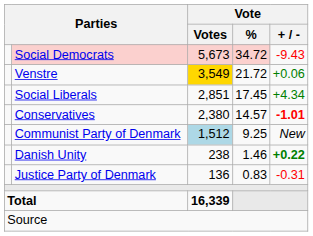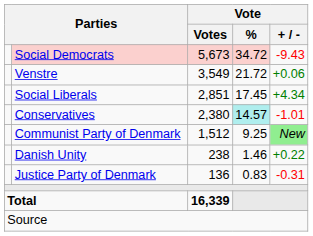(214, 74) gold background -> (214, 74) no background
(251, 114) no background -> (251, 114) paleturquoise background
(290, 114) bold -> (290, 114) normal
(214, 134) lightblue background -> (214, 134) no background
(292, 134) no background -> (292, 134) lightgreen background
(289, 154) bold -> (289, 154) normal
